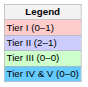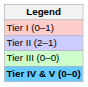(43, 74) normal -> (44, 74) bold
